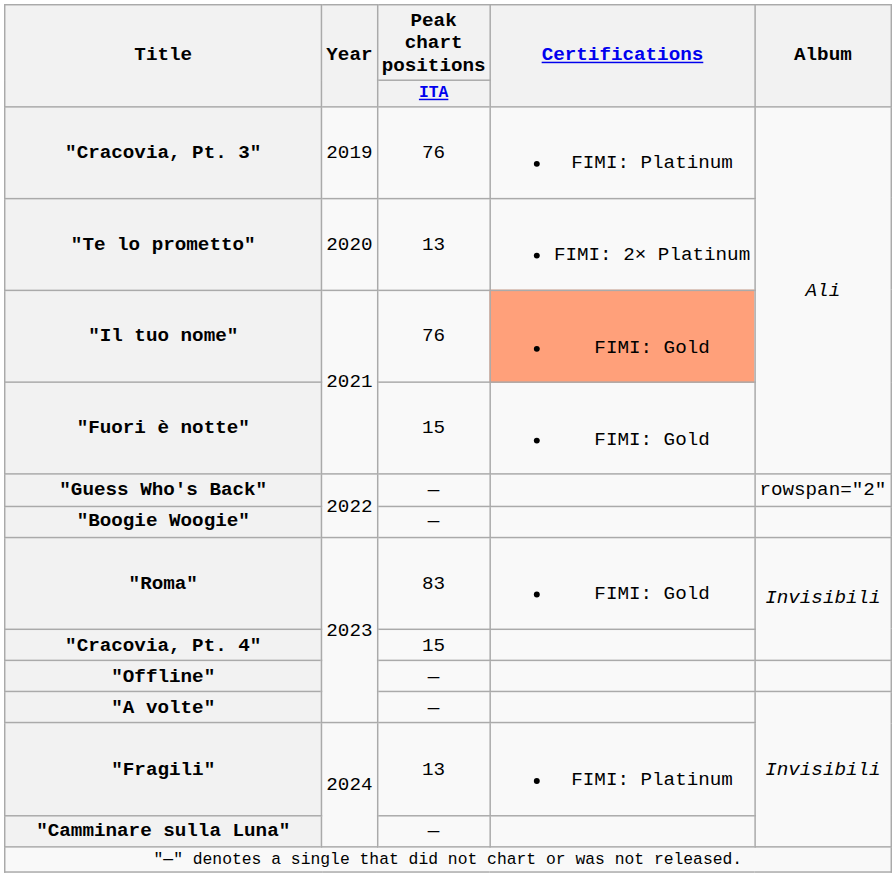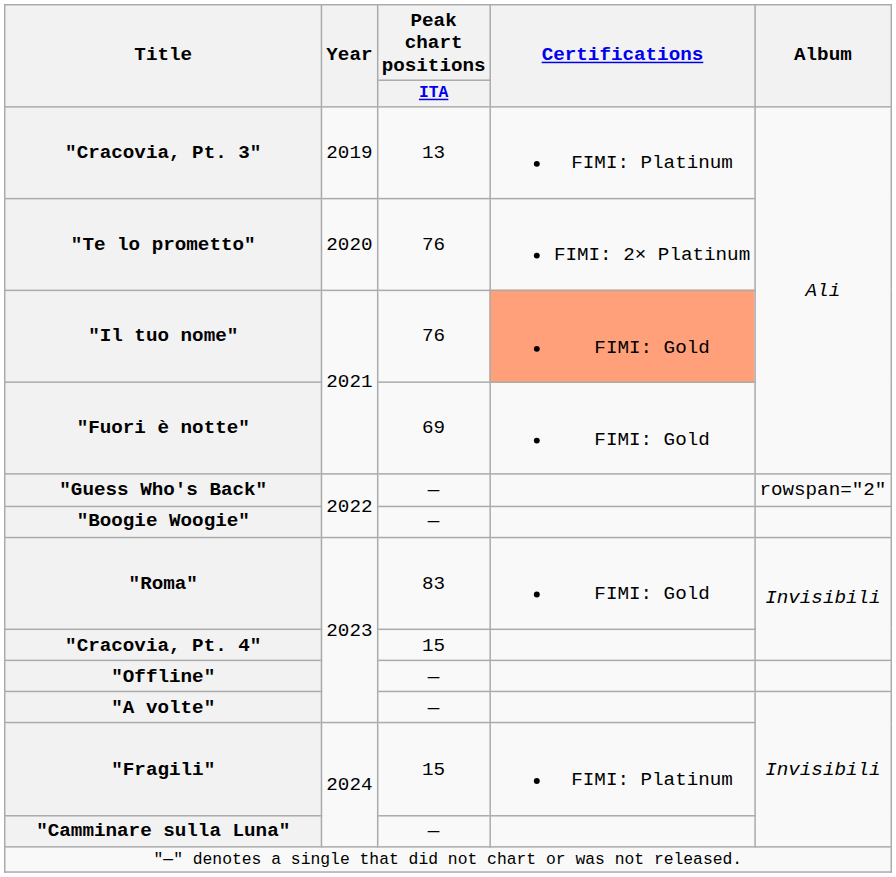(434, 152) 76 -> (434, 152) 13
(434, 244) 13 -> (434, 244) 76
(434, 428) 15 -> (434, 428) 69
(434, 769) 13 -> (434, 769) 15
